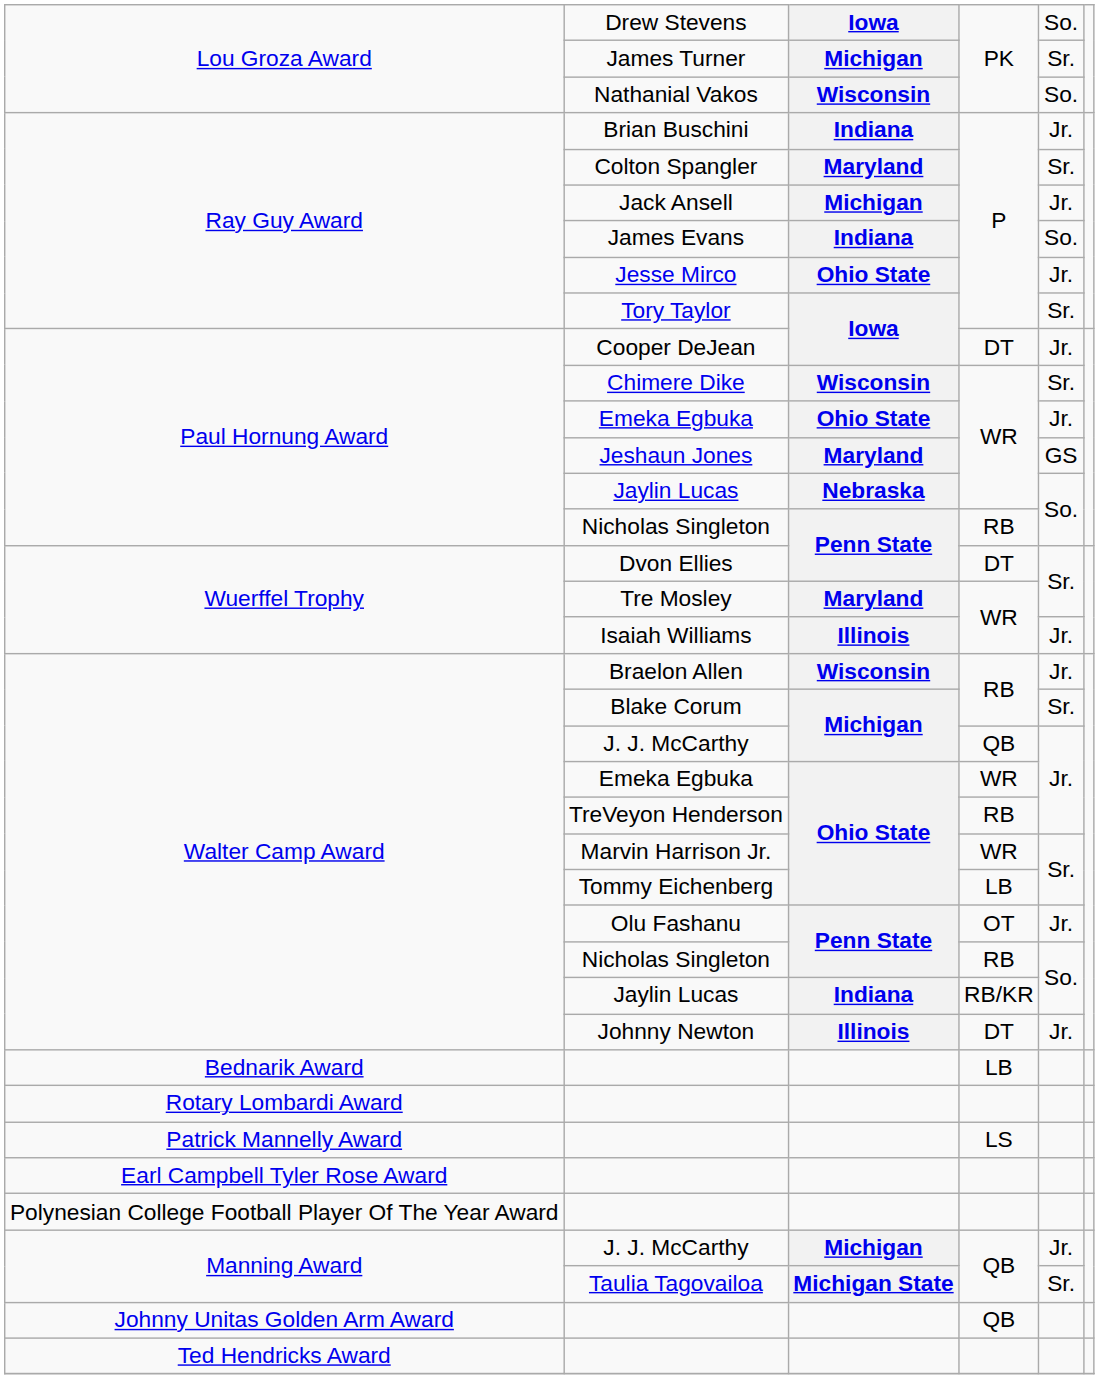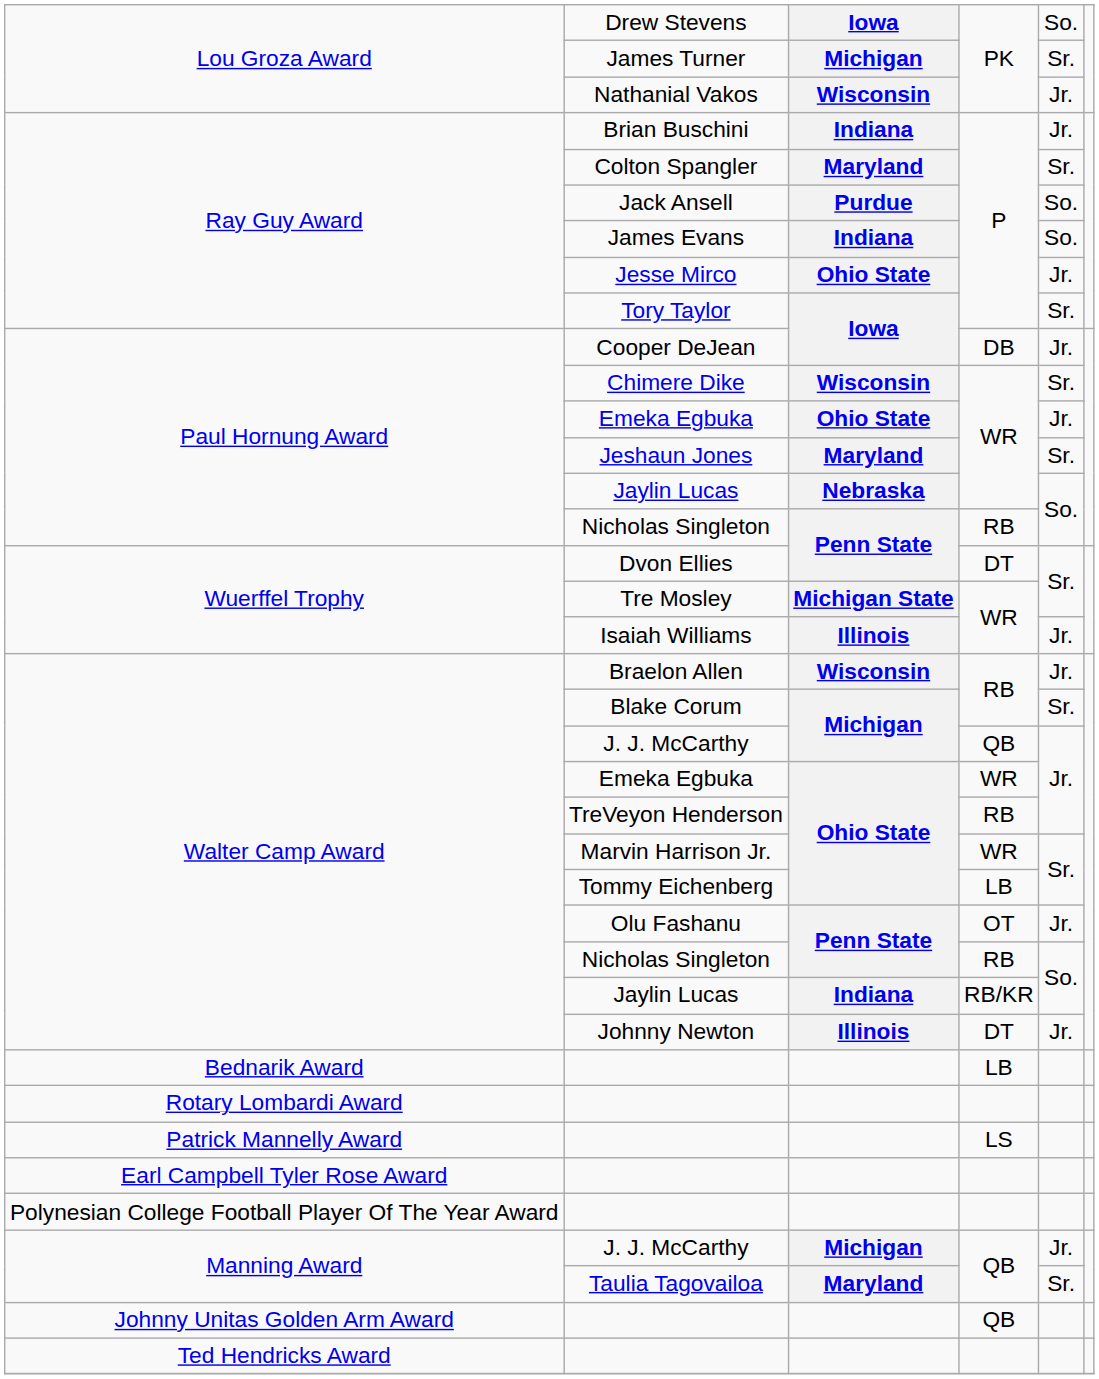(1061, 94) So. -> (1061, 94) Jr.
(873, 202) Michigan -> (873, 202) Purdue
(1061, 202) Jr. -> (1061, 202) So.
(999, 346) DT -> (999, 346) DB
(1061, 454) GS -> (1061, 454) Sr.
(873, 599) Maryland -> (873, 599) Michigan State
(873, 1283) Michigan State -> (873, 1283) Maryland
